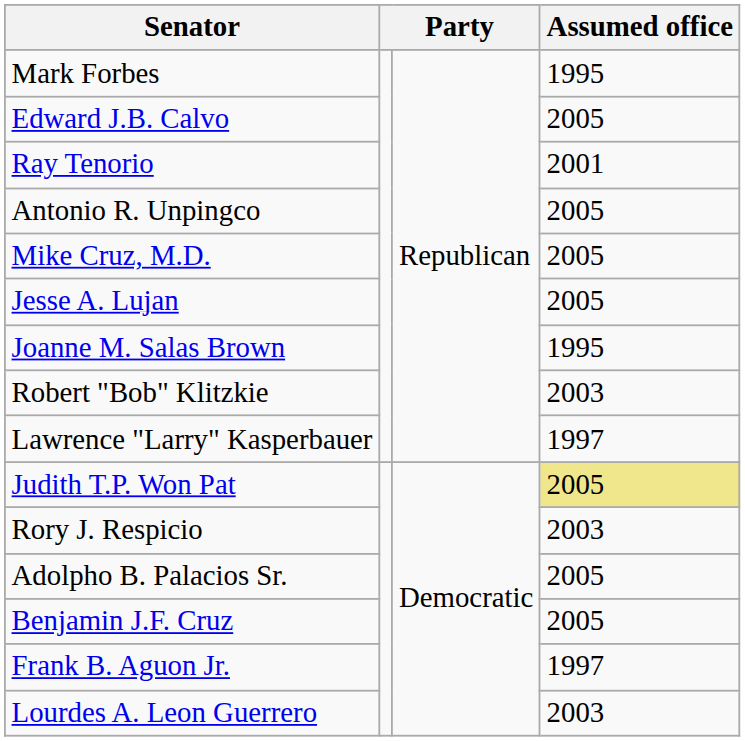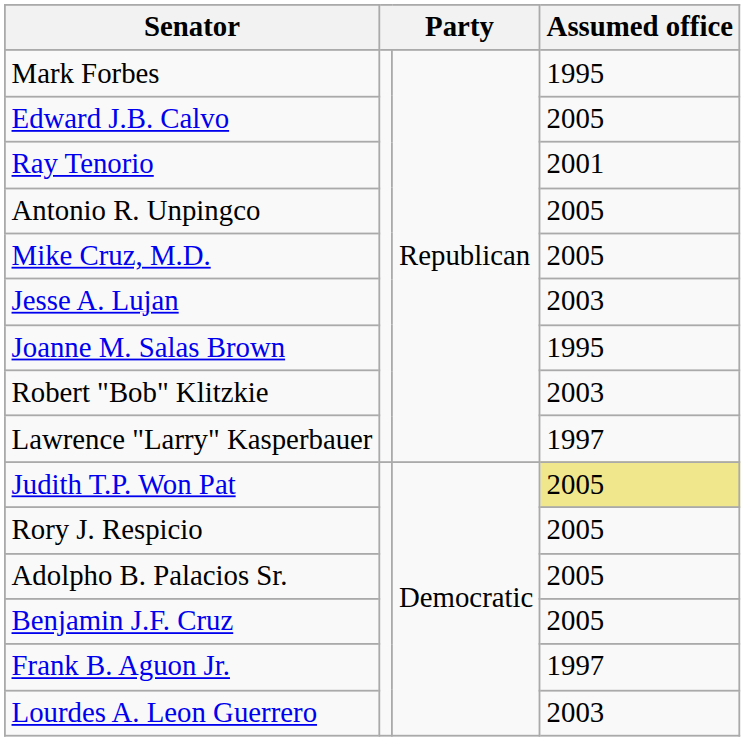(575, 301) 2005 -> (575, 301) 2003
(575, 529) 2003 -> (575, 529) 2005
